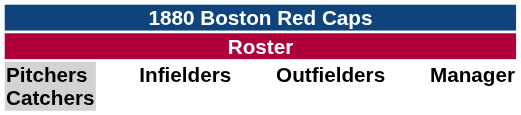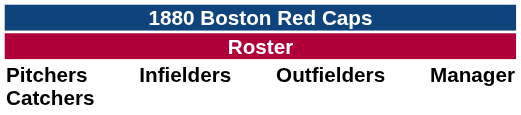(50, 86) lightgrey background -> (50, 86) no background
